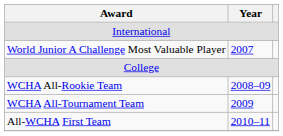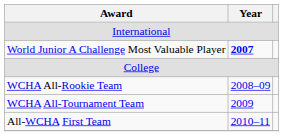(242, 49) normal -> (242, 49) bold
